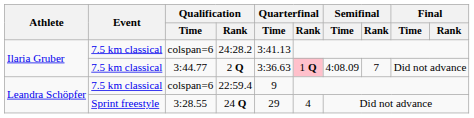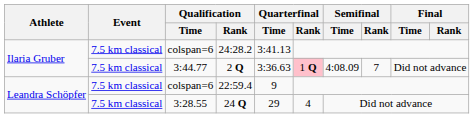(125, 104) Sprint freestyle -> (127, 104) 7.5 km classical
